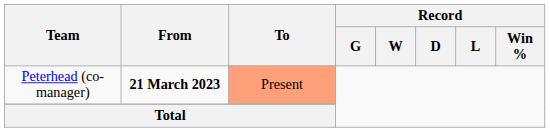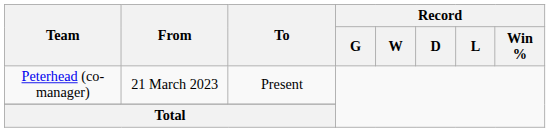(175, 84) bold -> (175, 84) normal
(282, 84) lightsalmon background -> (282, 84) no background
